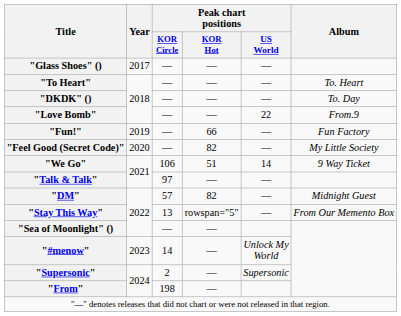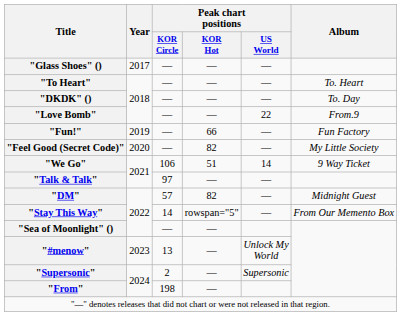(167, 212) 13 -> (167, 212) 14
(167, 250) 14 -> (167, 250) 13
